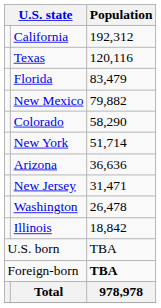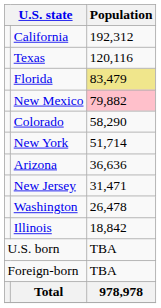(108, 79) no background -> (108, 79) khaki background
(108, 100) no background -> (108, 100) pink background
(104, 270) bold -> (103, 270) normal
